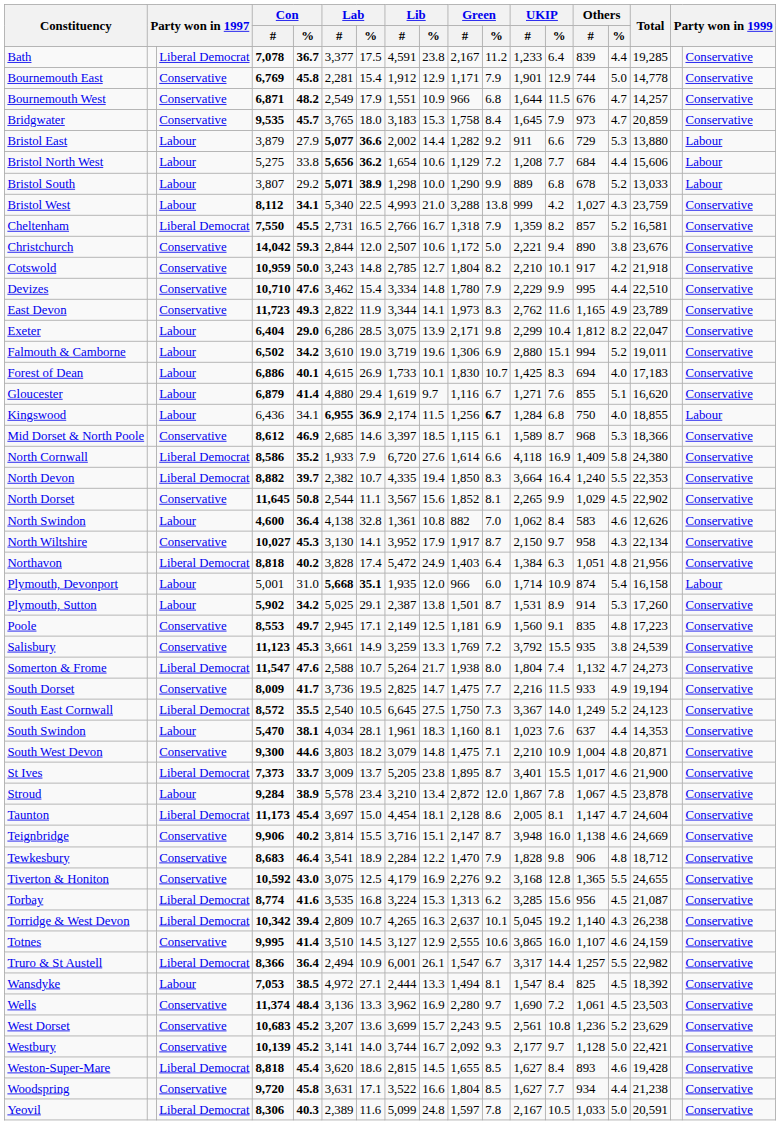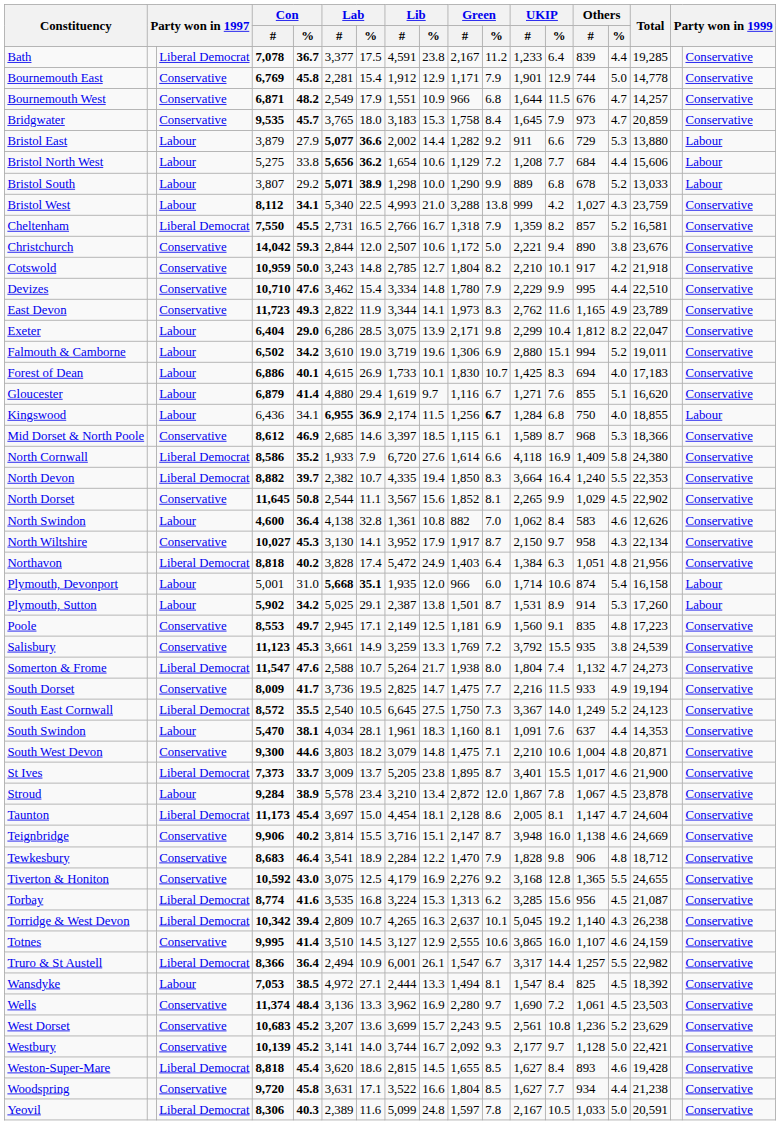(559, 583) 10.9 -> (559, 583) 10.6
(719, 604) Conservative -> (704, 604) Labour
(528, 730) 1,023 -> (528, 730) 1,091
(559, 752) 10.9 -> (559, 752) 10.6
